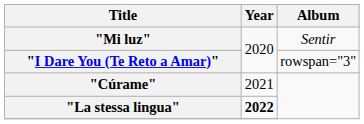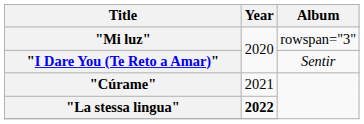(318, 38) Sentir -> (318, 38) rowspan="3"
(318, 61) rowspan="3" -> (318, 61) Sentir
